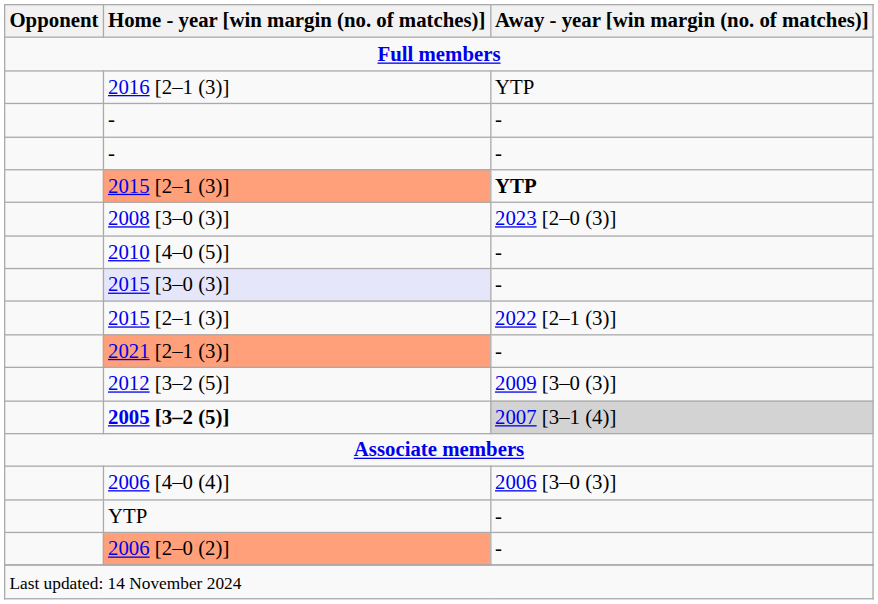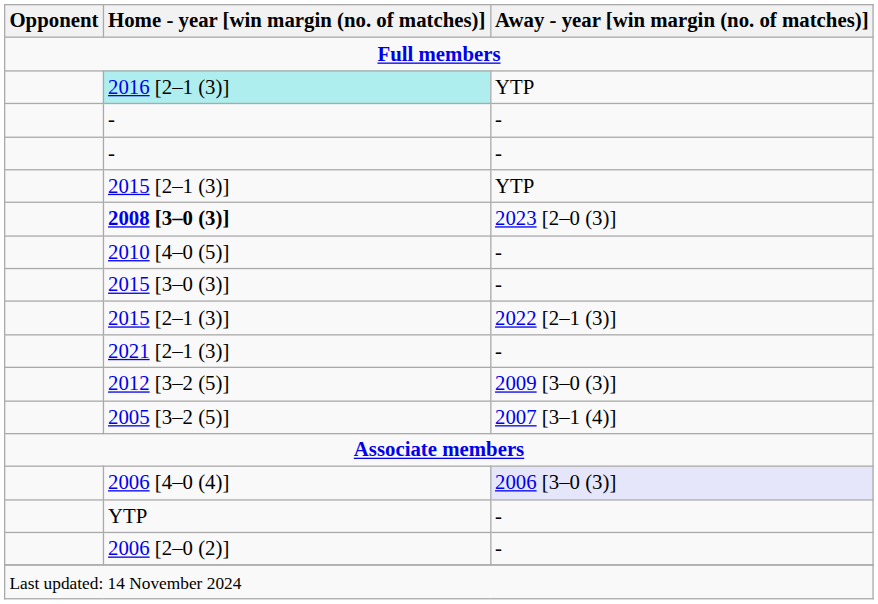(169, 86) no background -> (169, 86) paleturquoise background
(169, 185) lightsalmon background -> (169, 185) no background
(516, 185) bold -> (515, 185) normal
(169, 218) normal -> (169, 218) bold
(169, 284) lavender background -> (169, 284) no background
(169, 350) lightsalmon background -> (169, 350) no background
(169, 416) bold -> (169, 416) normal
(556, 416) lightgrey background -> (556, 416) no background
(556, 482) no background -> (556, 482) lavender background
(169, 548) lightsalmon background -> (169, 548) no background
